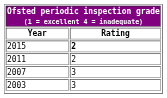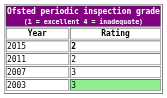(74, 85) no background -> (74, 85) lightgreen background
